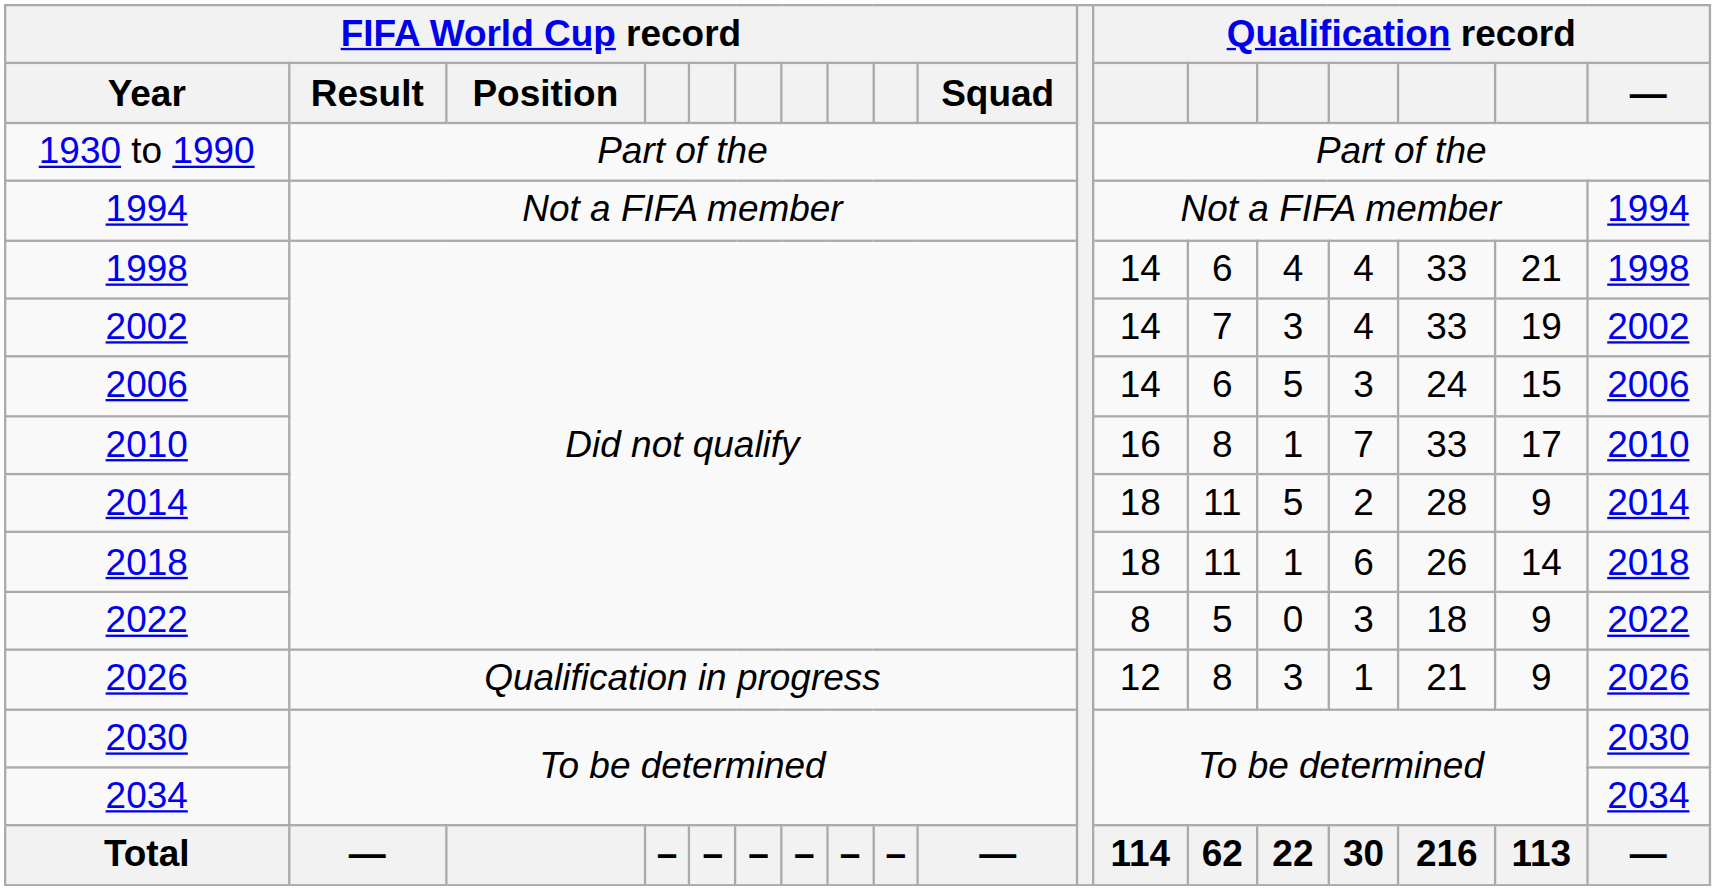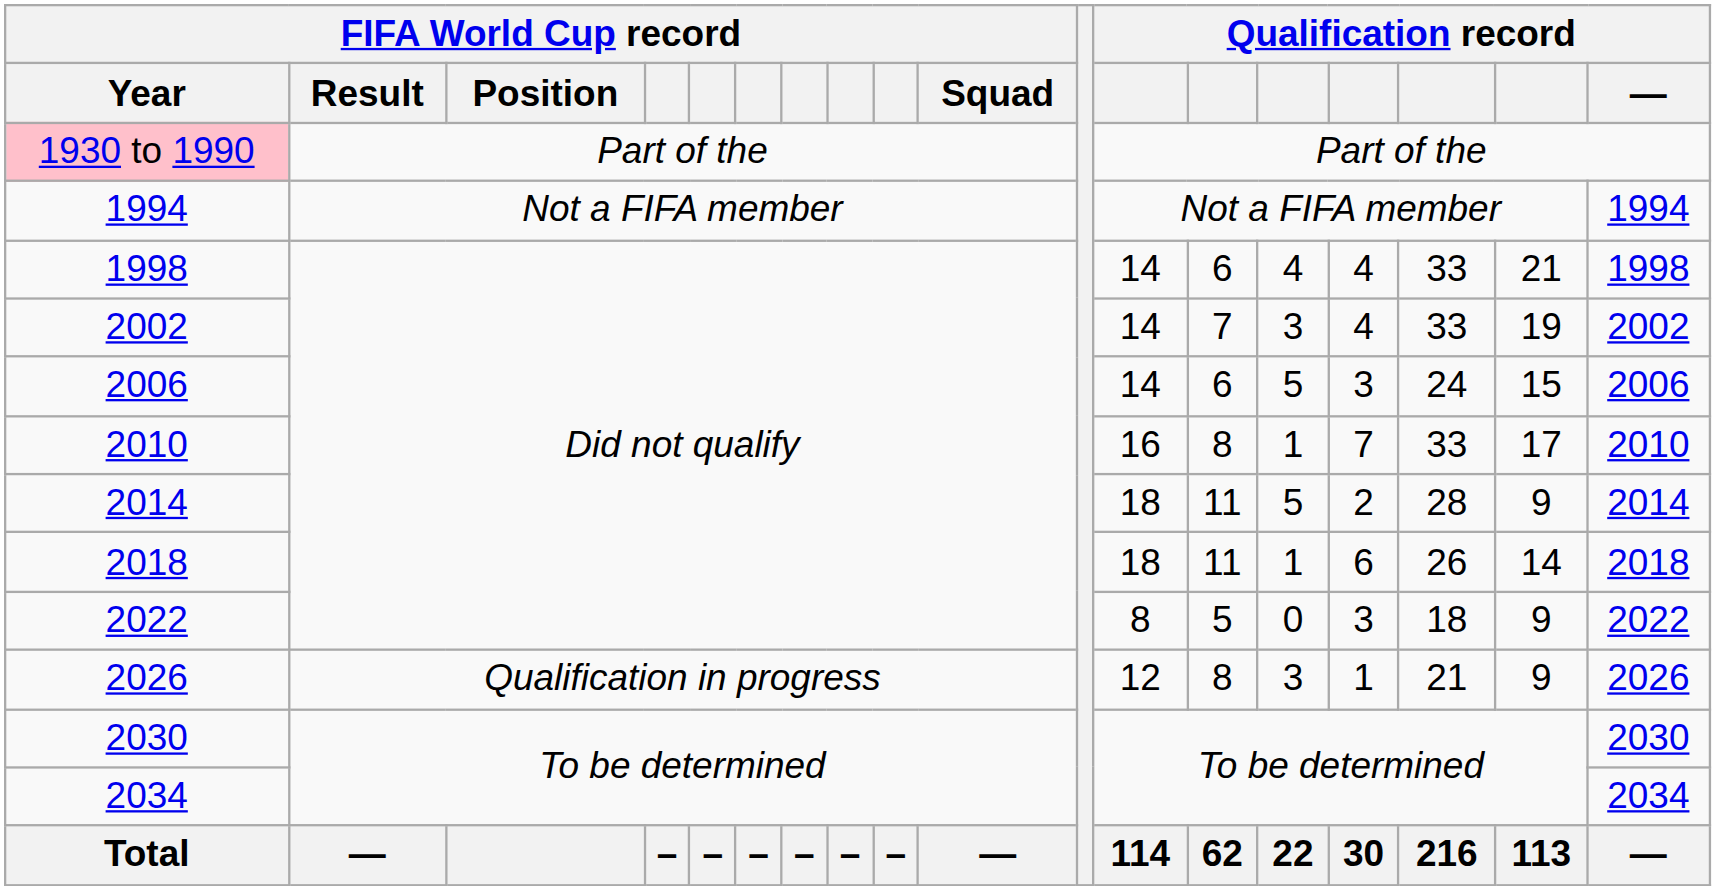(147, 151) no background -> (147, 151) pink background
